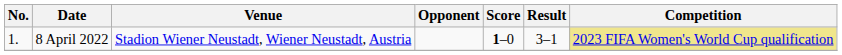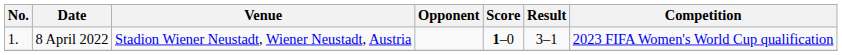(703, 38) khaki background -> (703, 38) no background
